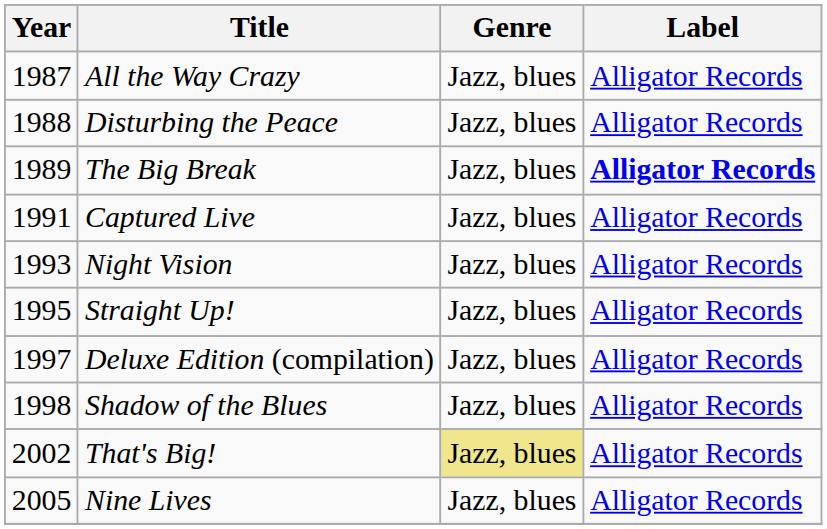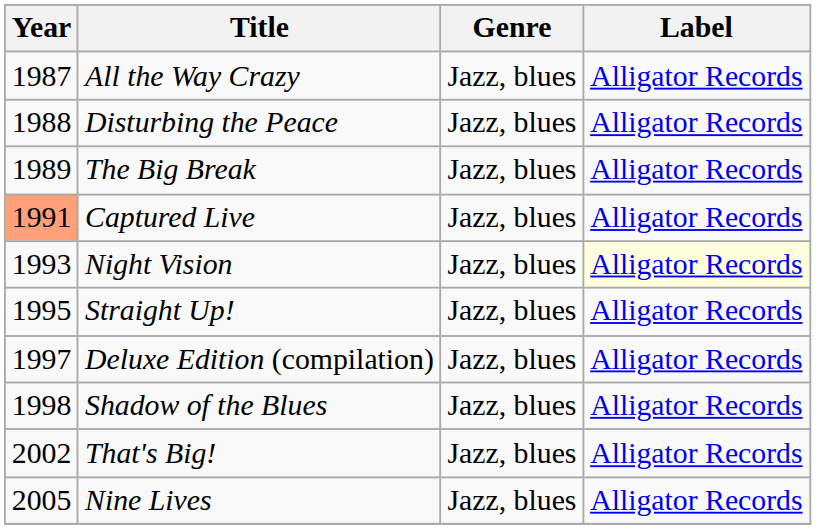(703, 169) bold -> (696, 169) normal
(42, 216) no background -> (42, 216) lightsalmon background
(696, 264) no background -> (696, 264) lightyellow background
(512, 452) khaki background -> (512, 452) no background
